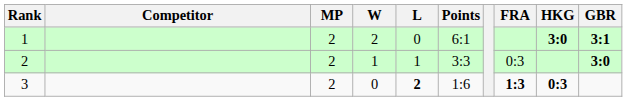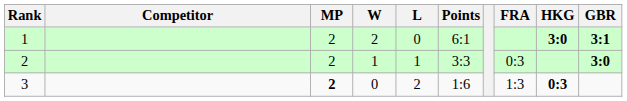(332, 84) normal -> (332, 84) bold
(417, 84) bold -> (417, 84) normal
(515, 84) bold -> (515, 84) normal
